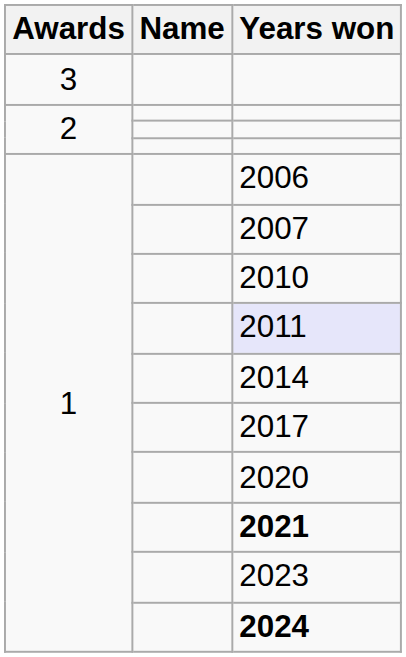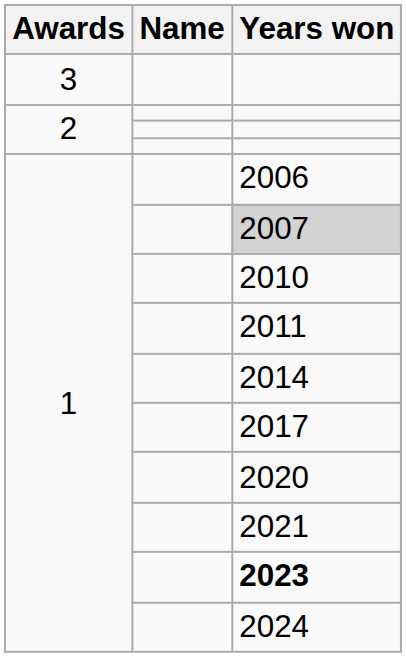(274, 228) no background -> (274, 228) lightgrey background
(273, 327) lavender background -> (273, 327) no background
(274, 526) bold -> (274, 526) normal
(274, 576) normal -> (274, 576) bold
(274, 626) bold -> (274, 626) normal
